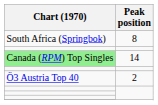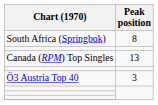(60, 58) lightgreen background -> (60, 58) no background
(134, 58) 14 -> (134, 58) 13
(134, 78) 2 -> (134, 78) 3
